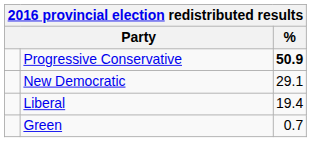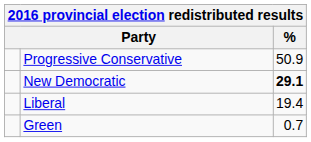(290, 59) bold -> (290, 59) normal
(290, 81) normal -> (290, 81) bold
